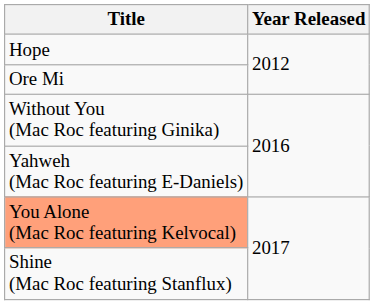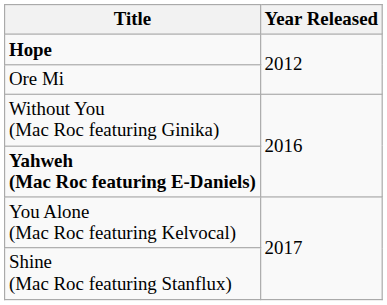(29, 49) normal -> (30, 49) bold
(126, 171) normal -> (132, 171) bold
(122, 222) lightsalmon background -> (122, 222) no background
